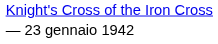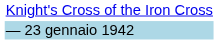(70, 30) no background -> (70, 30) lightblue background
